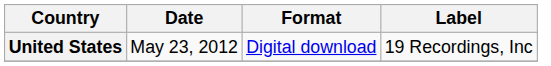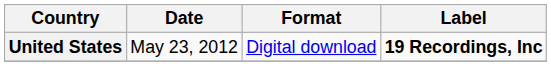(459, 46) normal -> (464, 46) bold
